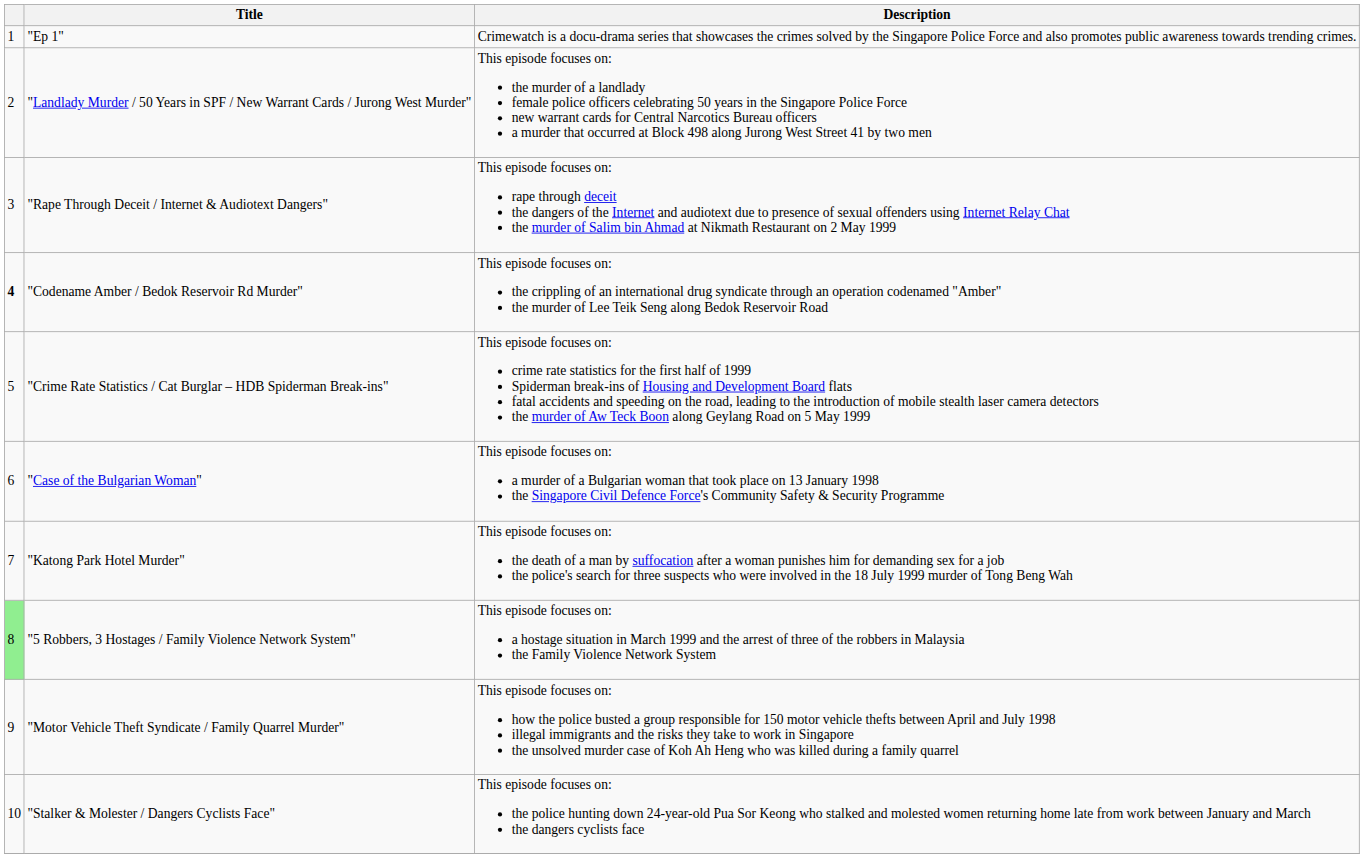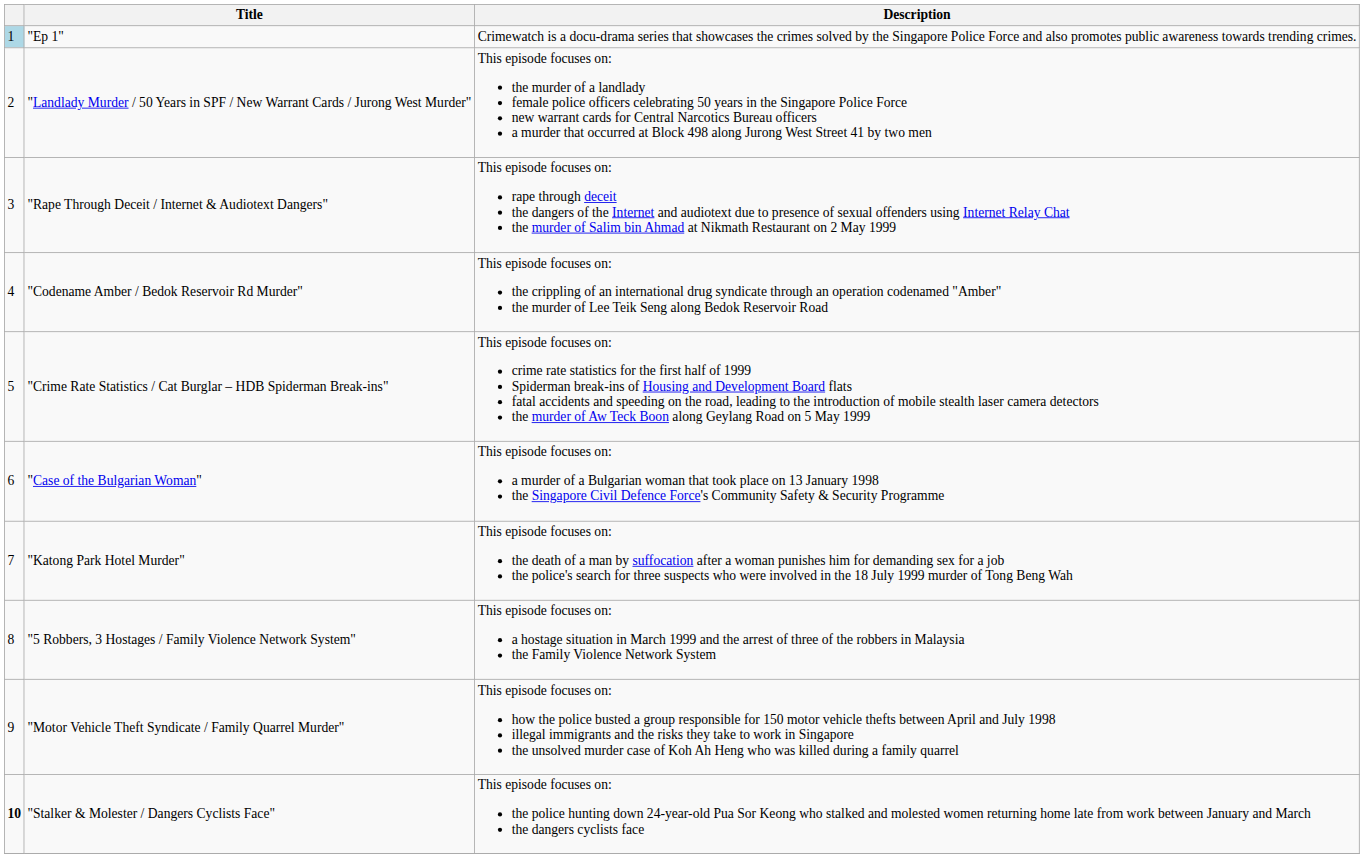(11, 36) no background -> (11, 36) lightblue background
(11, 291) bold -> (11, 291) normal
(11, 640) lightgreen background -> (11, 640) no background
(14, 814) normal -> (14, 814) bold
